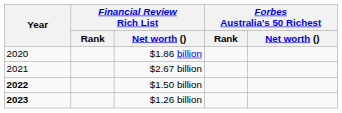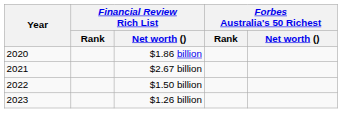(17, 85) bold -> (17, 85) normal
(17, 100) bold -> (17, 100) normal
